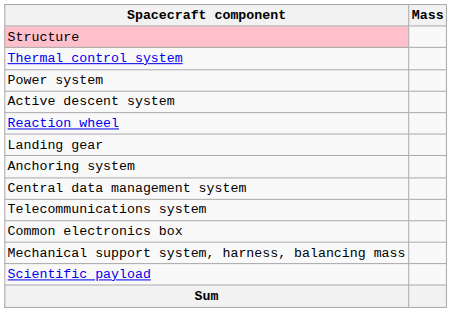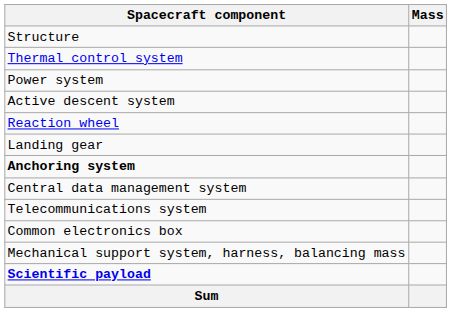(43, 37) pink background -> (43, 37) no background
(71, 167) normal -> (71, 167) bold
(79, 275) normal -> (79, 275) bold
